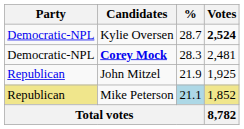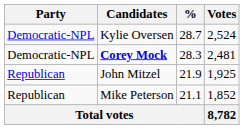(222, 34) bold -> (222, 34) normal
(36, 94) khaki background -> (36, 94) no background
(190, 94) lightblue background -> (190, 94) no background
(222, 94) khaki background -> (222, 94) no background
